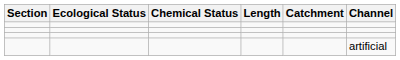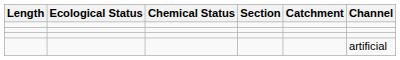columns swapped: (27, 13) <-> (262, 13)
